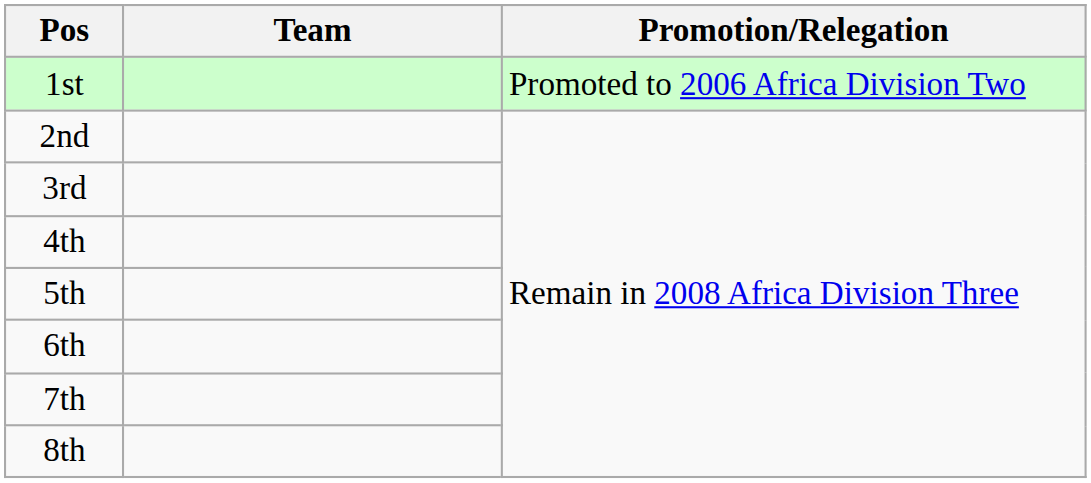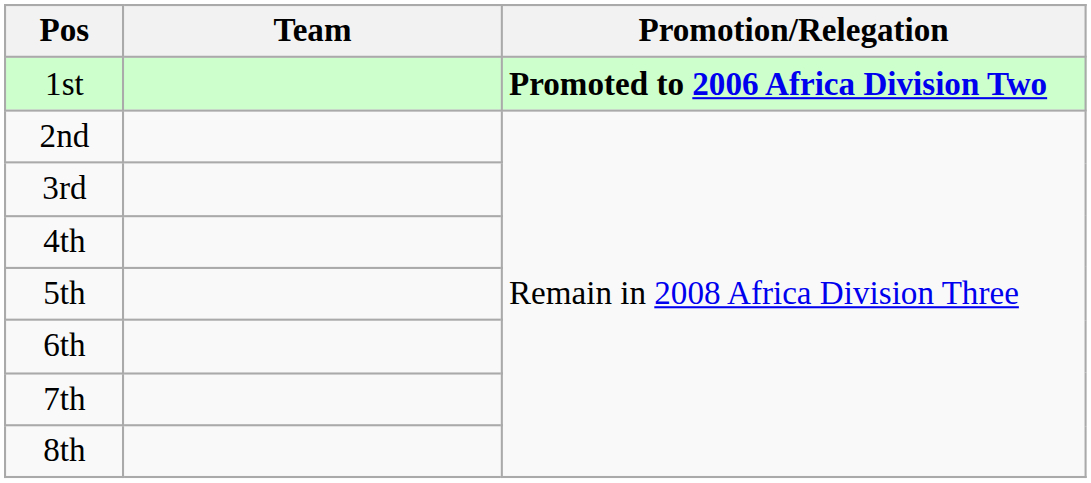(767, 83) normal -> (778, 83) bold
